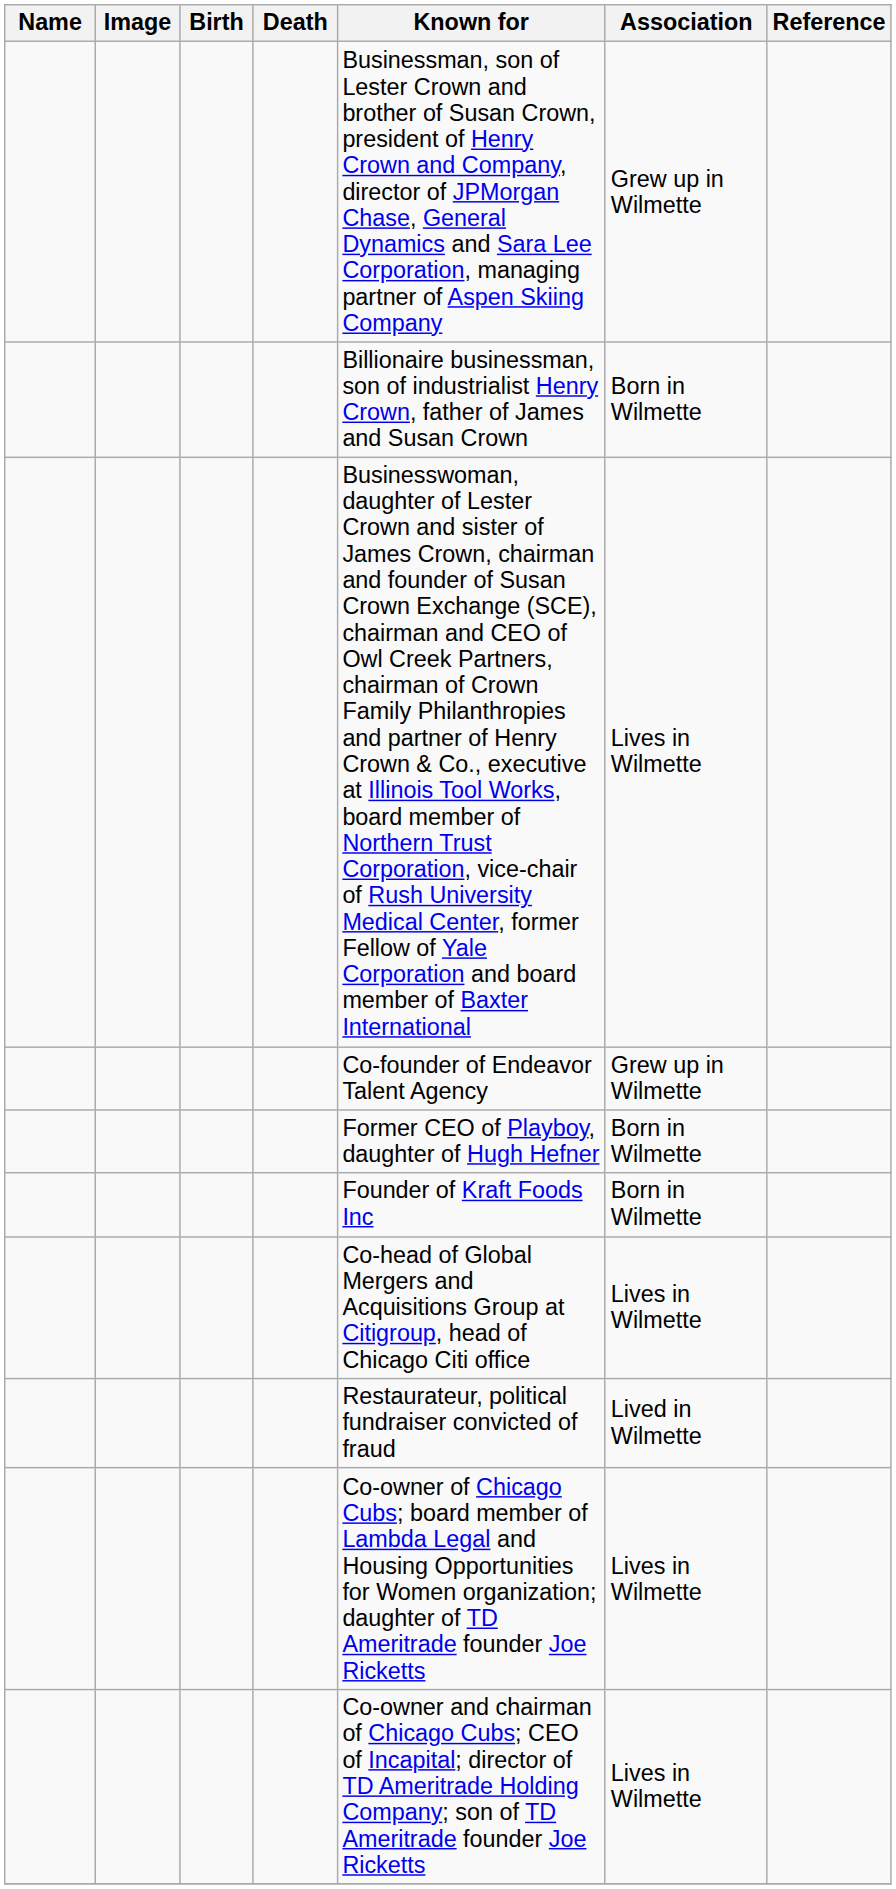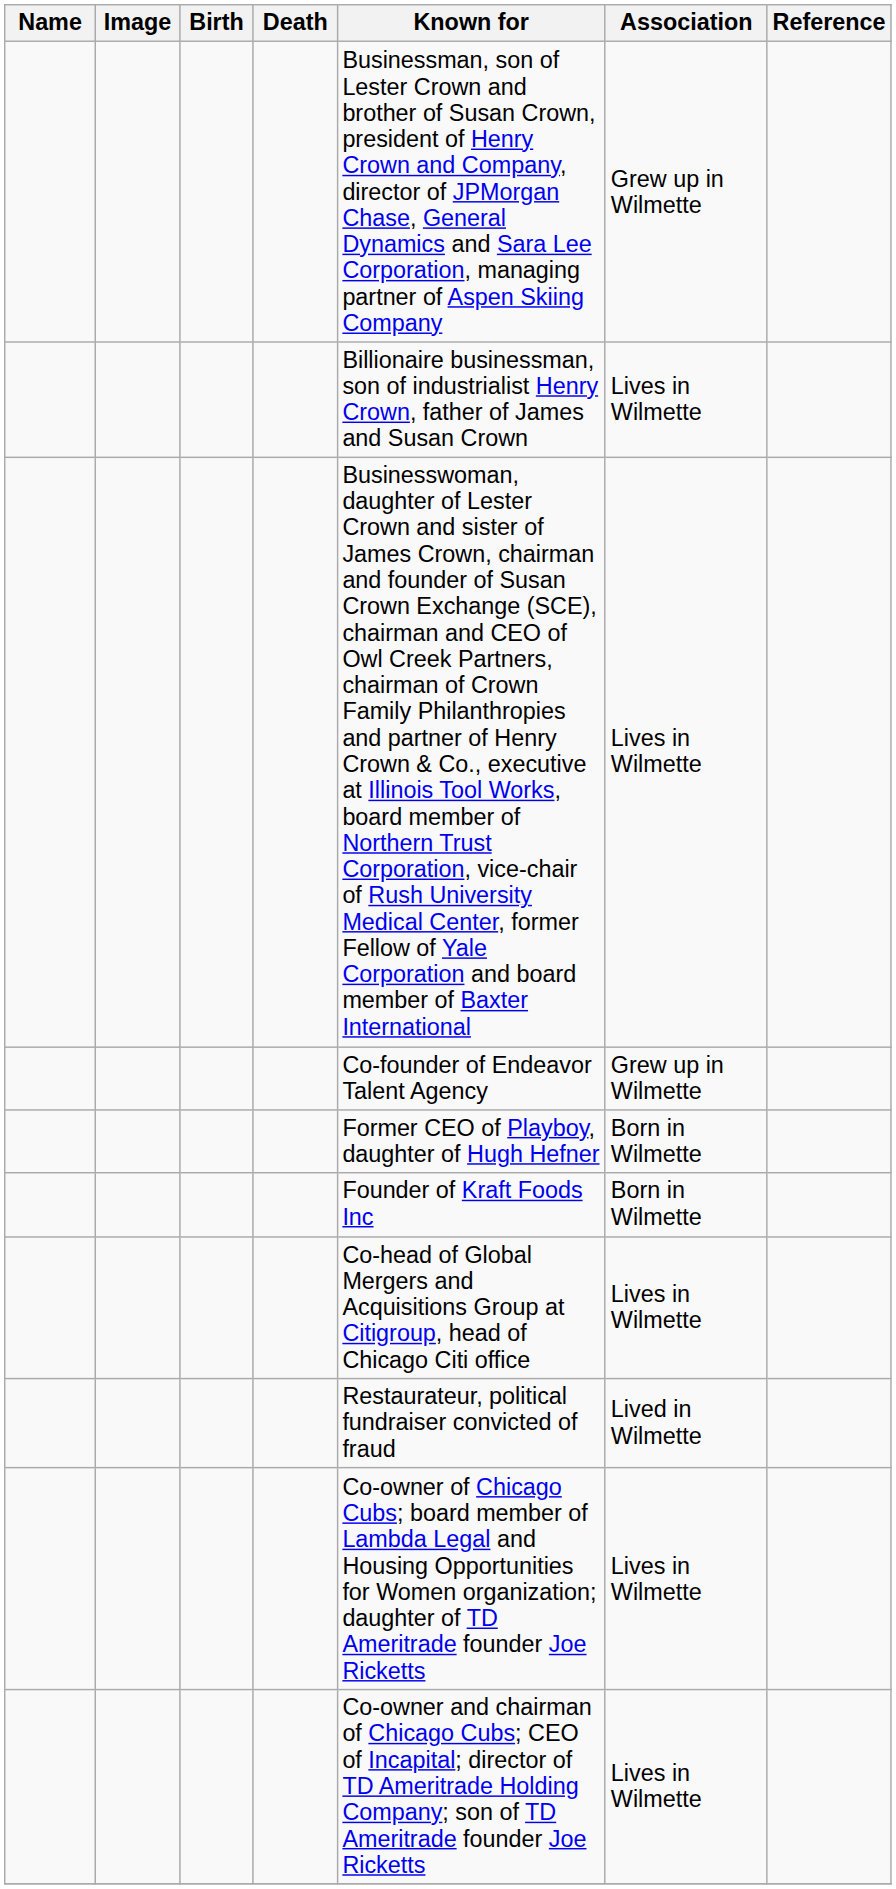(656, 399) Born in Wilmette -> (656, 399) Lives in Wilmette
